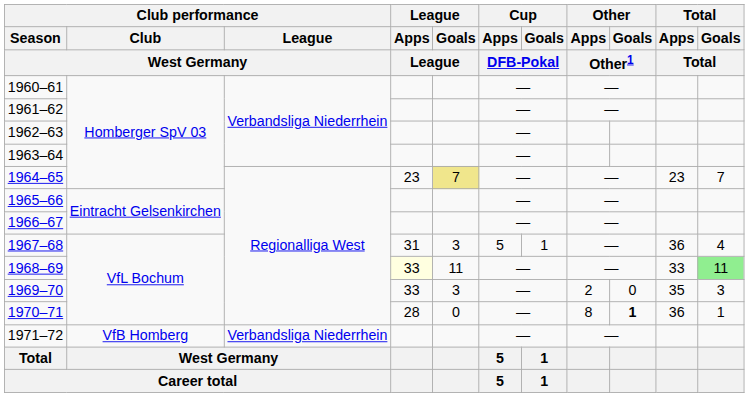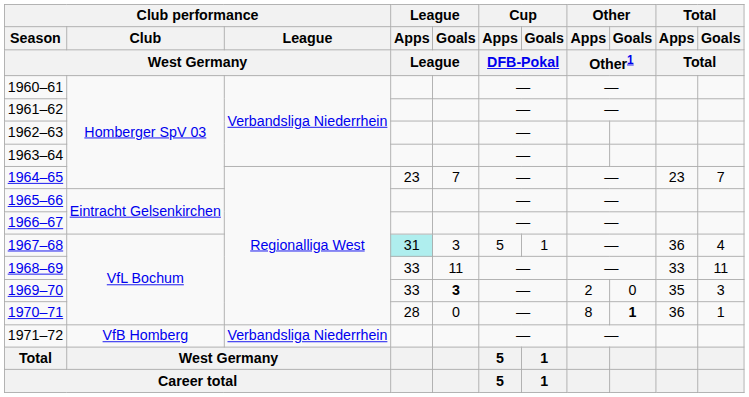(456, 177) khaki background -> (456, 177) no background
(412, 245) no background -> (412, 245) paleturquoise background
(412, 268) lightyellow background -> (412, 268) no background
(721, 268) lightgreen background -> (721, 268) no background
(456, 290) normal -> (456, 290) bold
